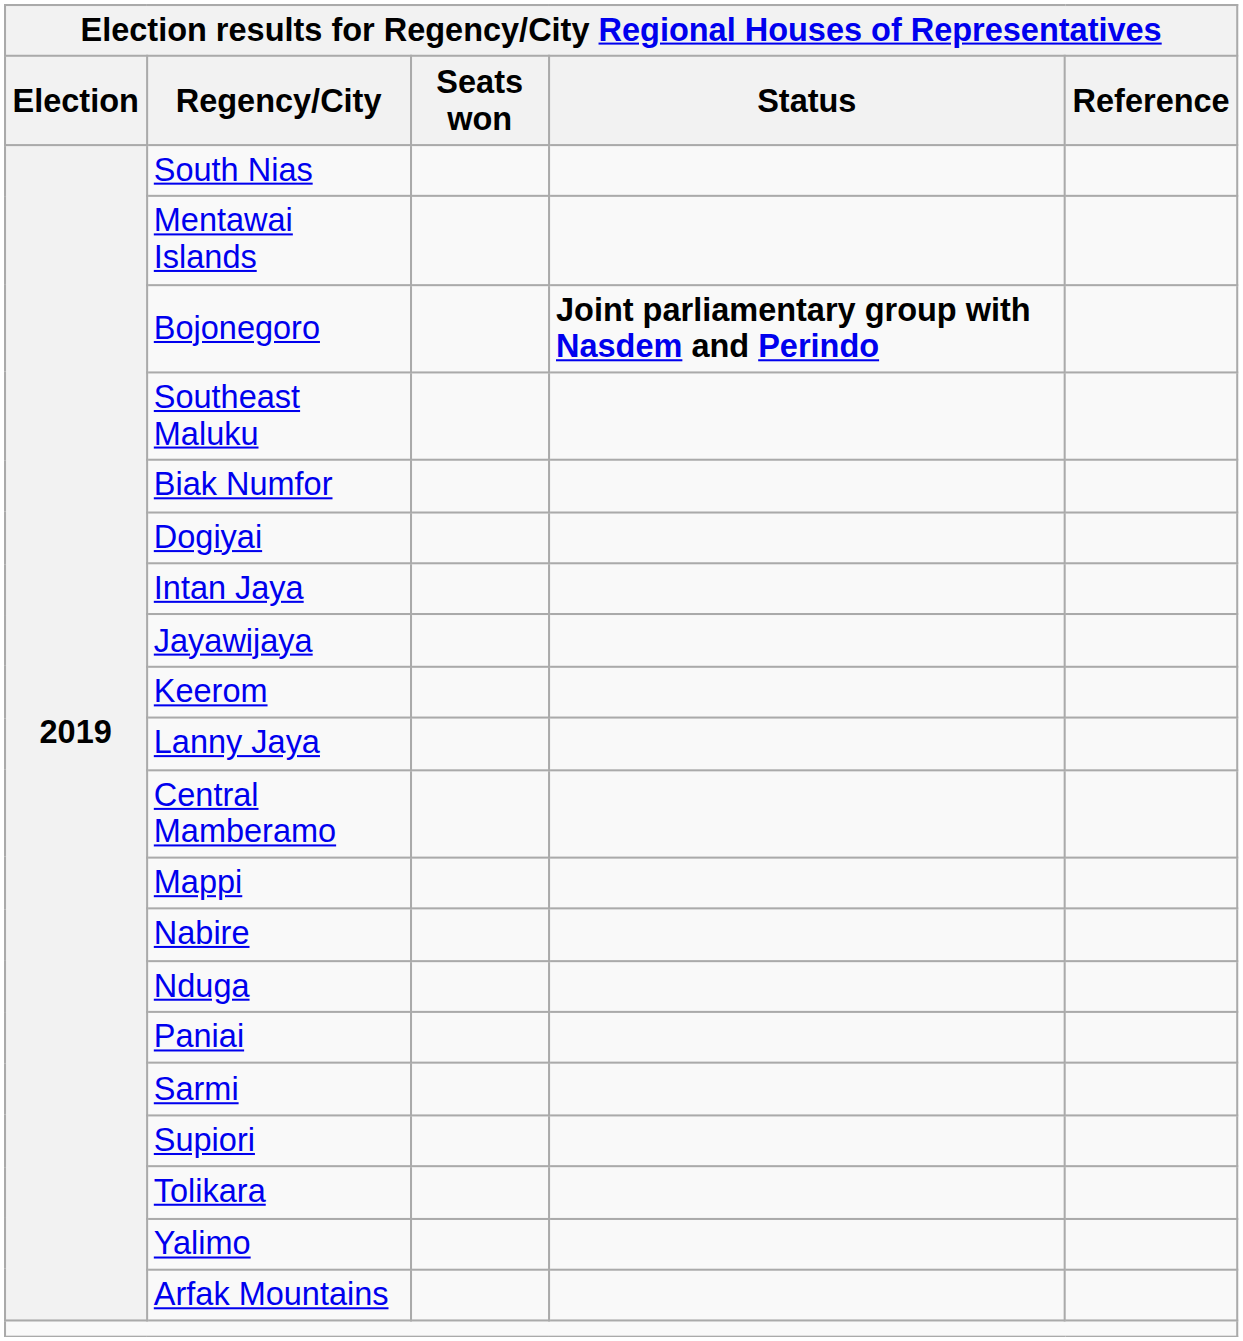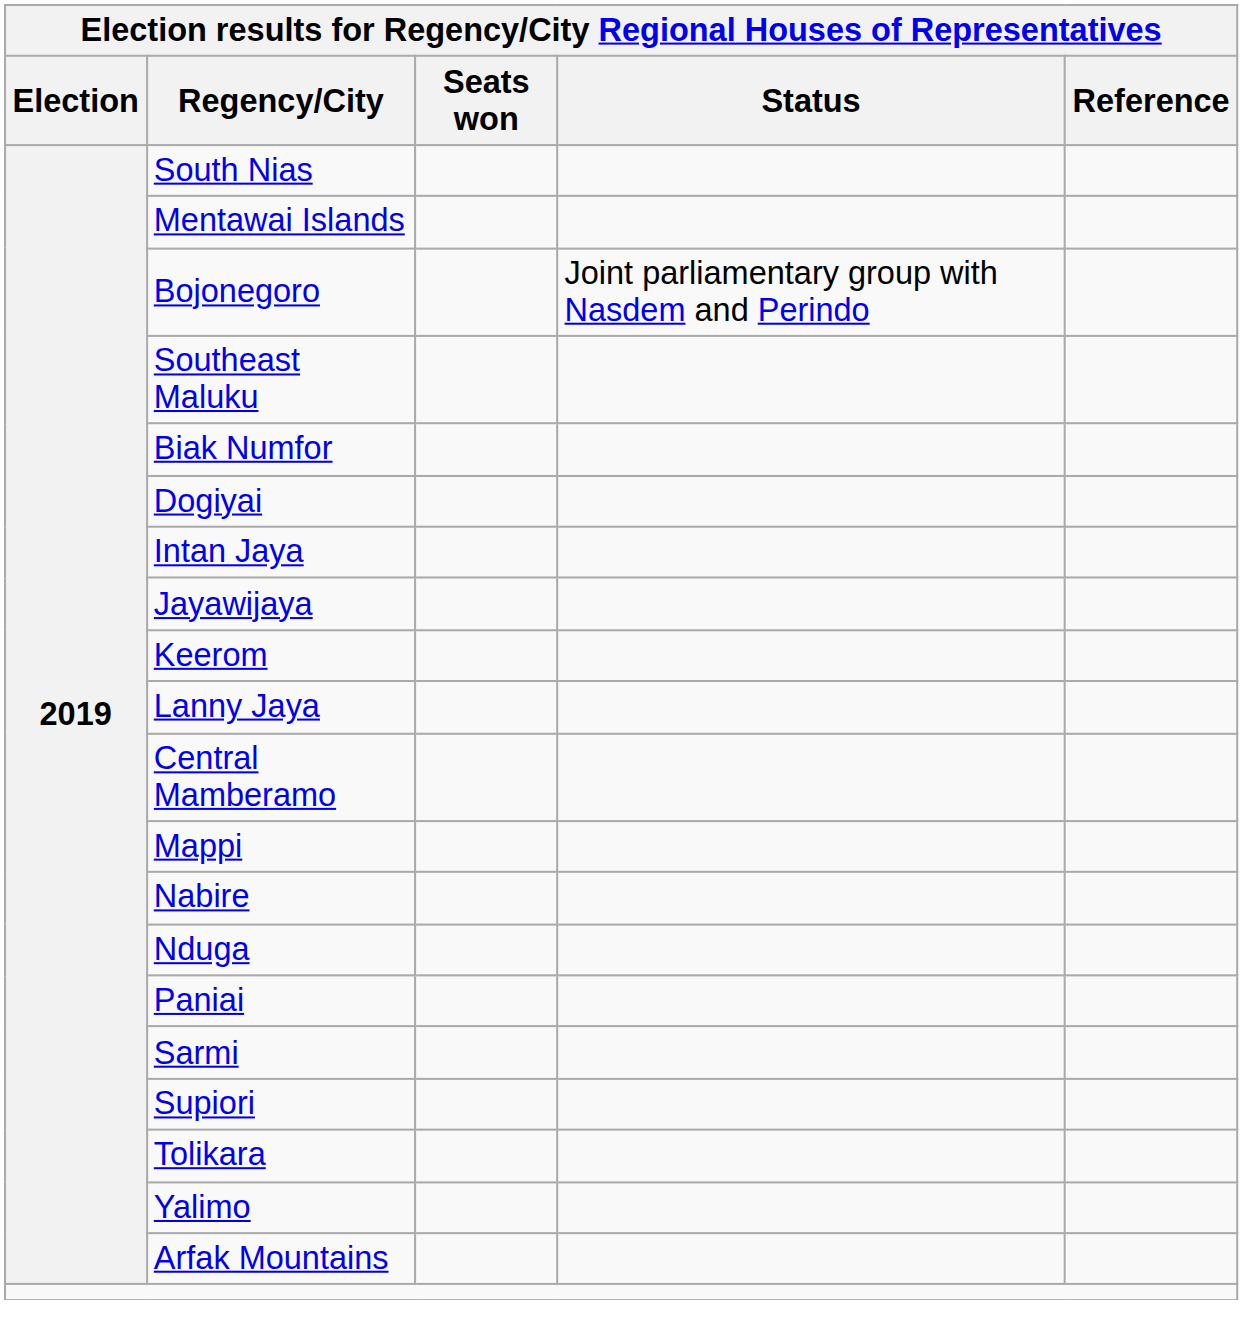(793, 327) bold -> (781, 291) normal
